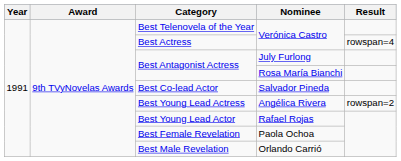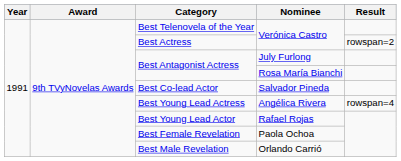(370, 42) rowspan=4 -> (370, 42) rowspan=2
(370, 103) rowspan=2 -> (370, 103) rowspan=4
